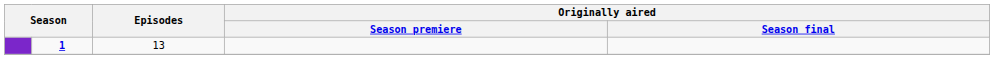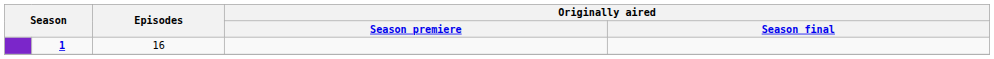(159, 46) 13 -> (159, 46) 16
